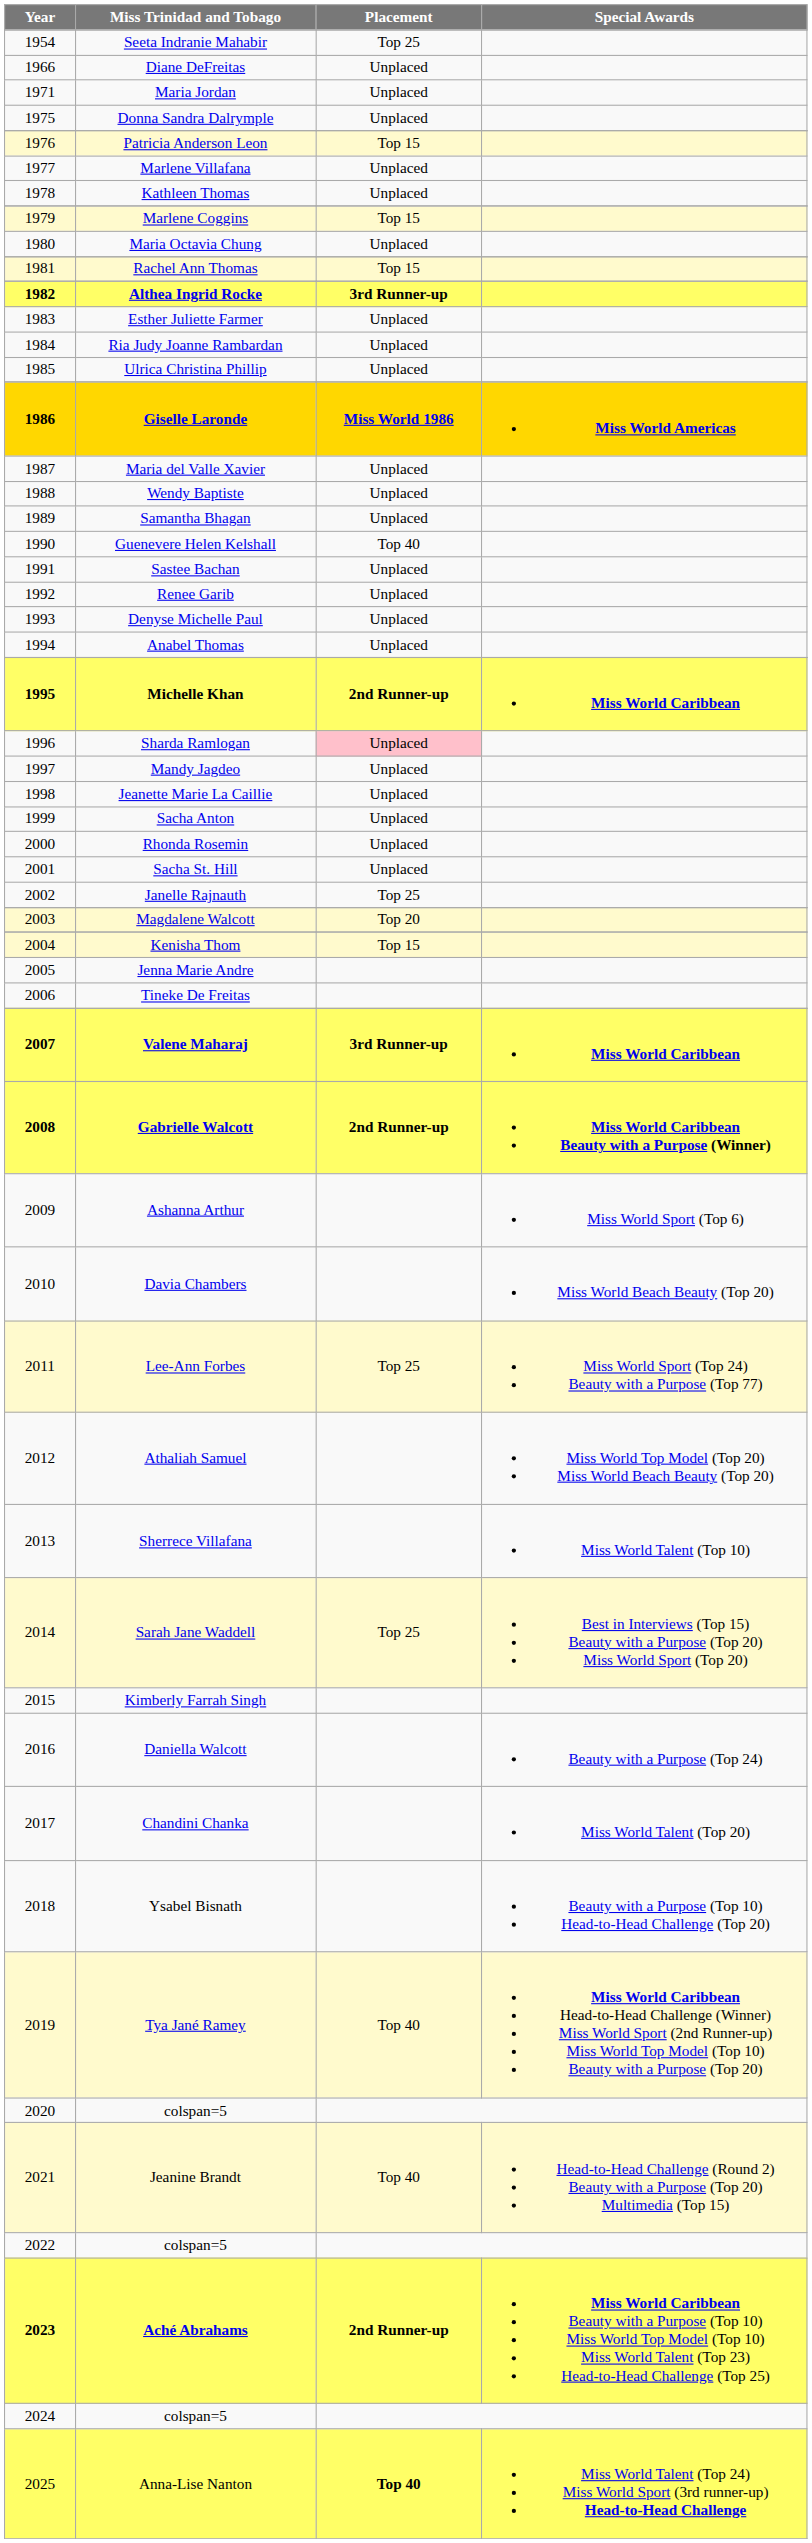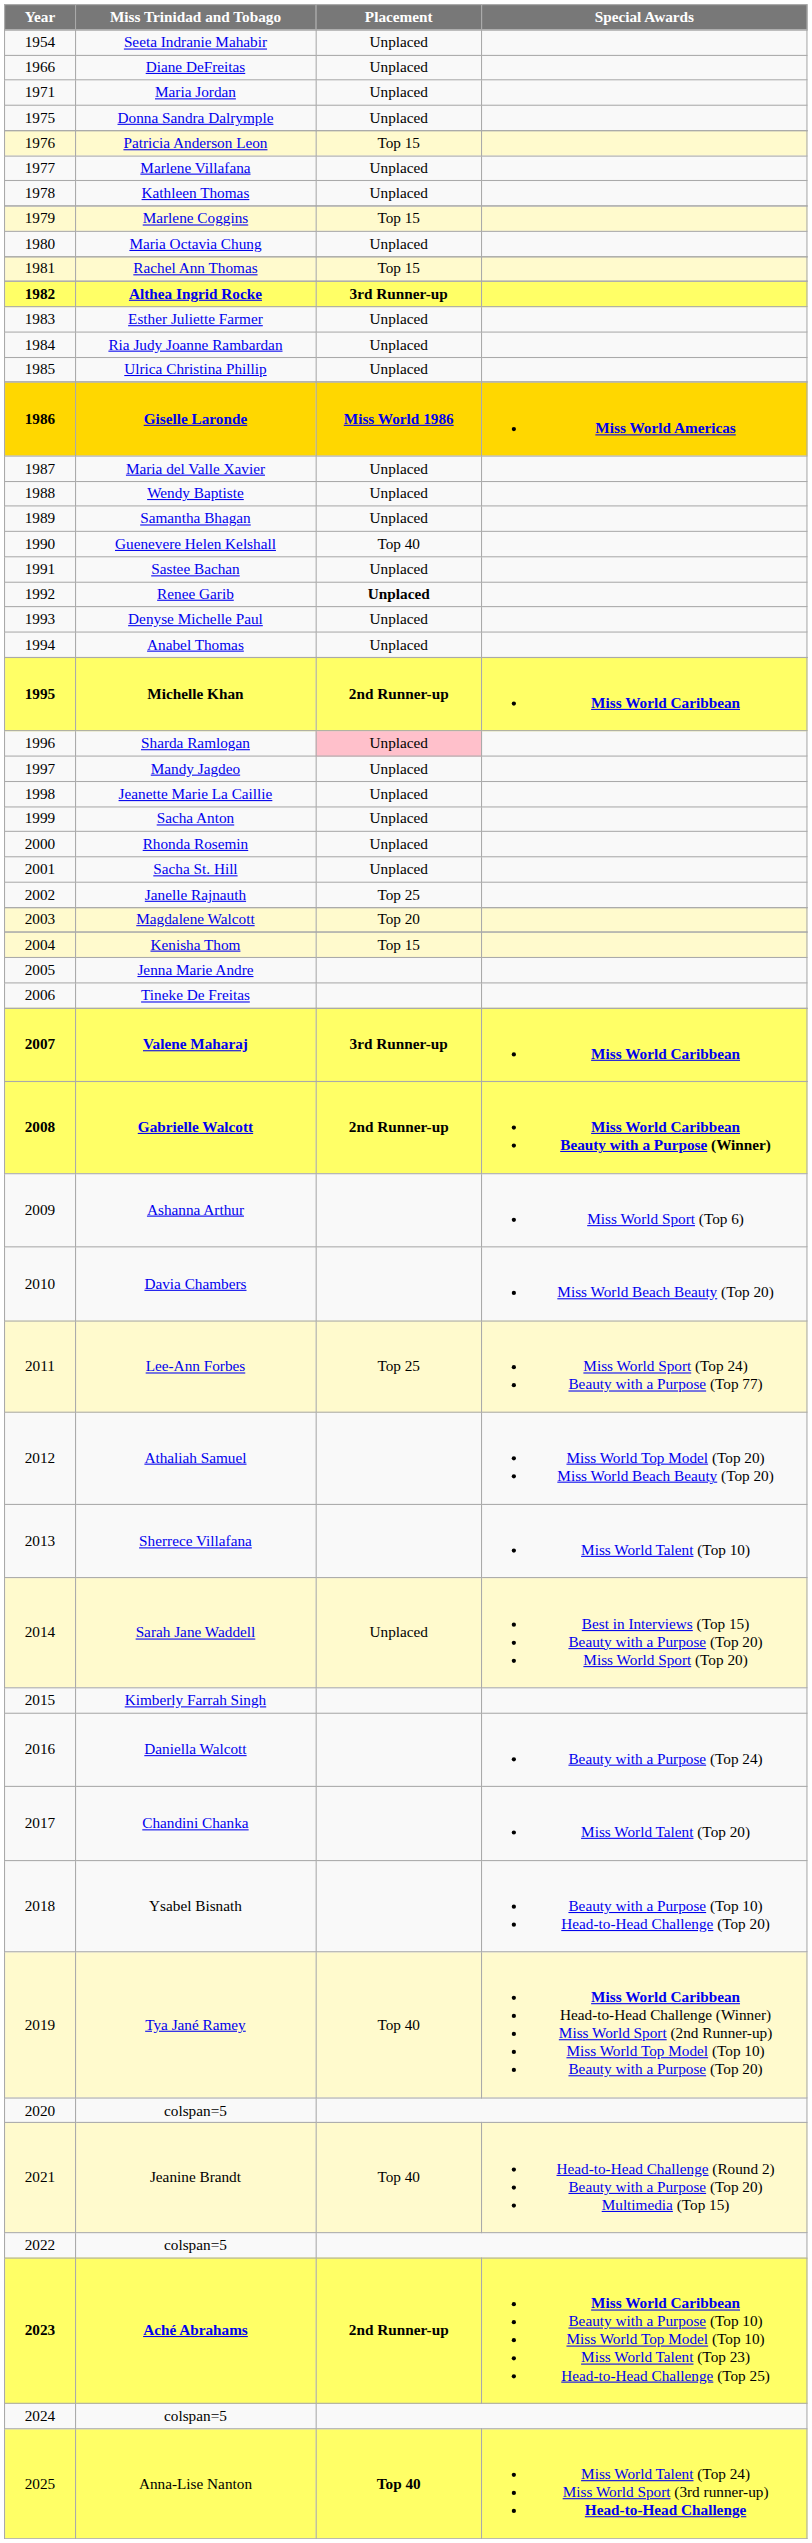(399, 42) Top 25 -> (399, 42) Unplaced
(399, 594) normal -> (399, 594) bold
(399, 1633) Top 25 -> (399, 1633) Unplaced
